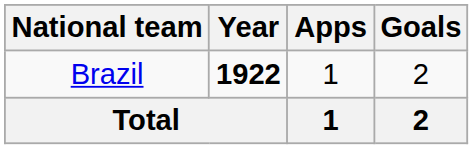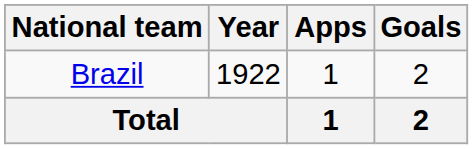(248, 73) bold -> (248, 73) normal
